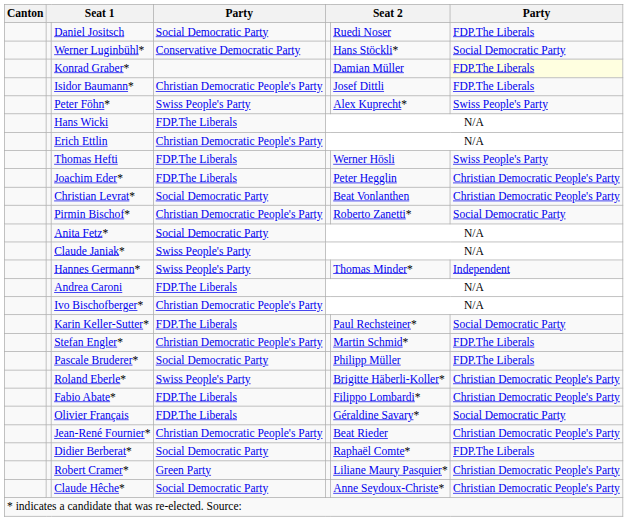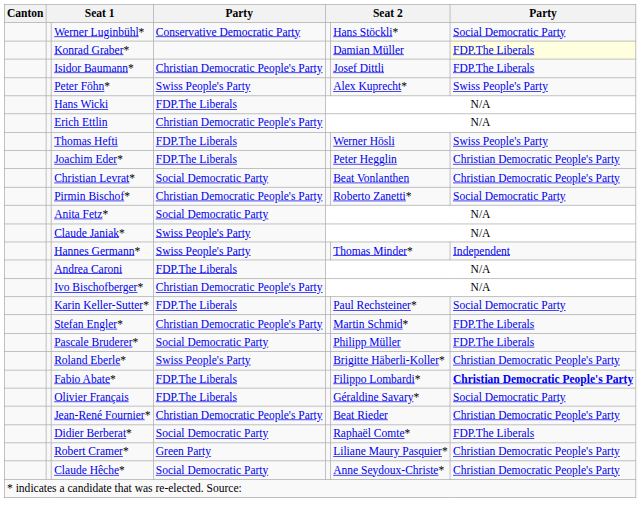- row: (89, 31)
(536, 397) normal -> (543, 379) bold
